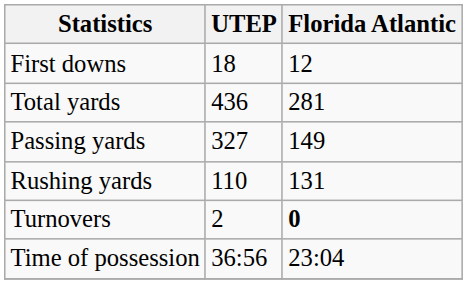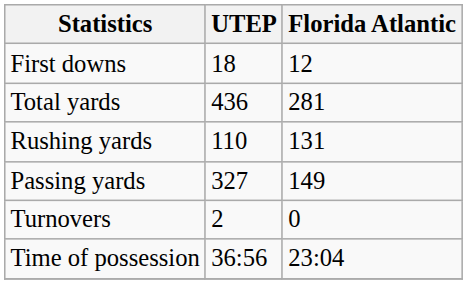rows swapped: (81, 180) <-> (78, 141)
(294, 219) bold -> (294, 219) normal
